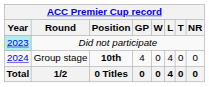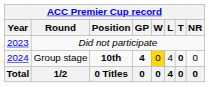(18, 43) paleturquoise background -> (18, 43) no background
(142, 58) normal -> (142, 58) bold
(158, 58) no background -> (158, 58) gold background
(181, 58) normal -> (181, 58) bold
